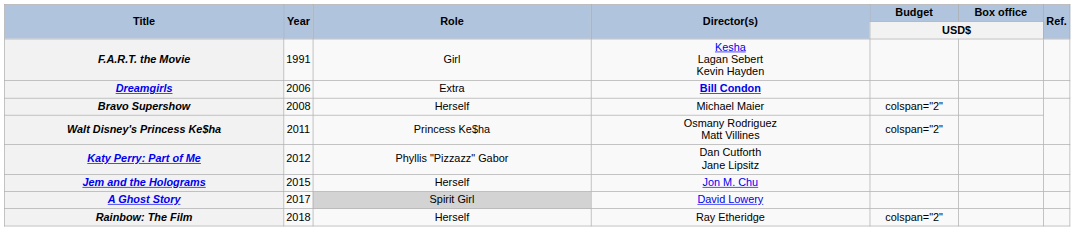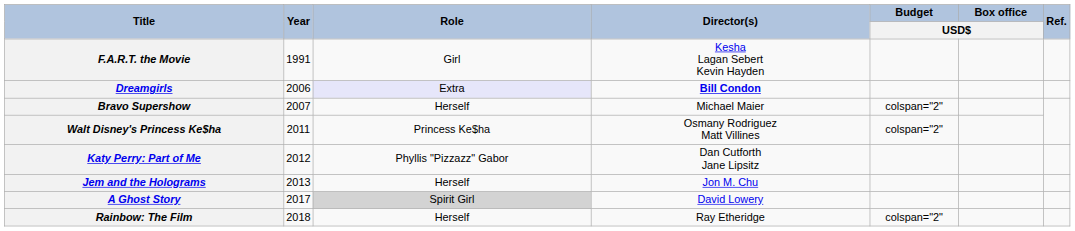(452, 89) no background -> (452, 89) lavender background
(298, 106) 2008 -> (298, 106) 2007
(298, 182) 2015 -> (298, 182) 2013
